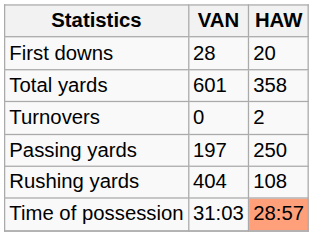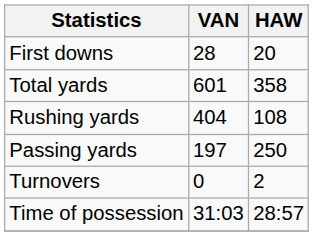rows swapped: (74, 182) <-> (55, 117)
(279, 214) lightsalmon background -> (279, 214) no background
